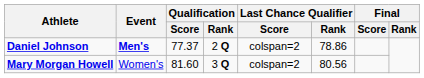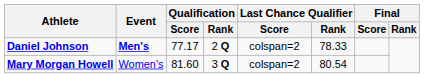(185, 47) 77.37 -> (185, 47) 77.17
(333, 47) 78.86 -> (333, 47) 78.33
(333, 64) 80.56 -> (333, 64) 80.54
